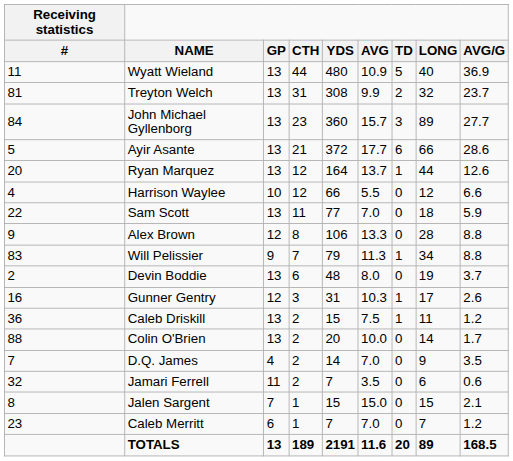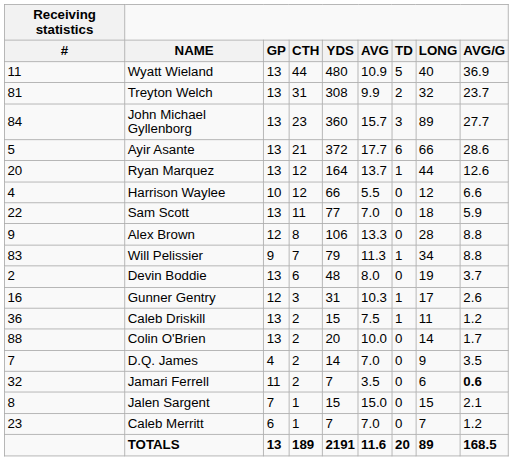(473, 381) normal -> (473, 381) bold
